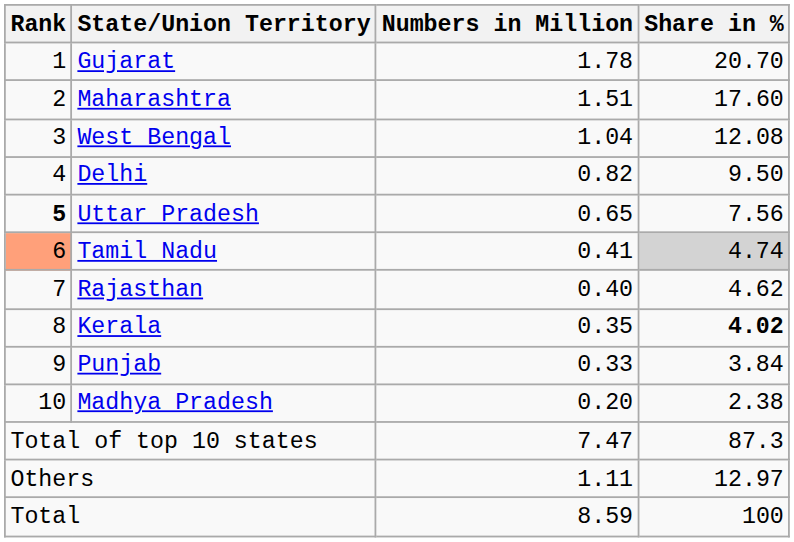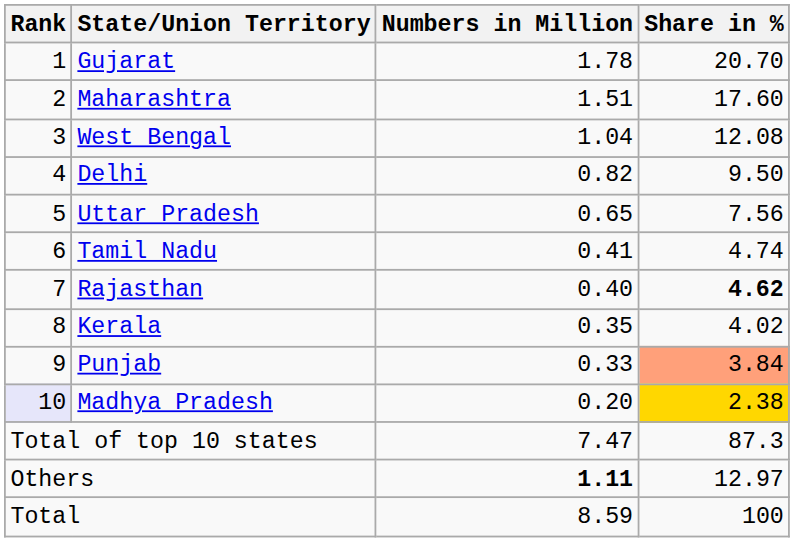(59, 213) bold -> (59, 213) normal
(59, 251) lightsalmon background -> (59, 251) no background
(756, 251) lightgrey background -> (756, 251) no background
(756, 289) normal -> (756, 289) bold
(756, 327) bold -> (756, 327) normal
(756, 365) no background -> (756, 365) lightsalmon background
(52, 403) no background -> (52, 403) lavender background
(756, 403) no background -> (756, 403) gold background
(605, 479) normal -> (605, 479) bold
